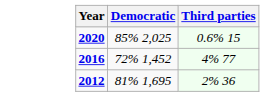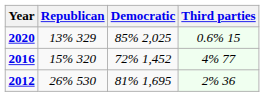+ column: (73, 16)
